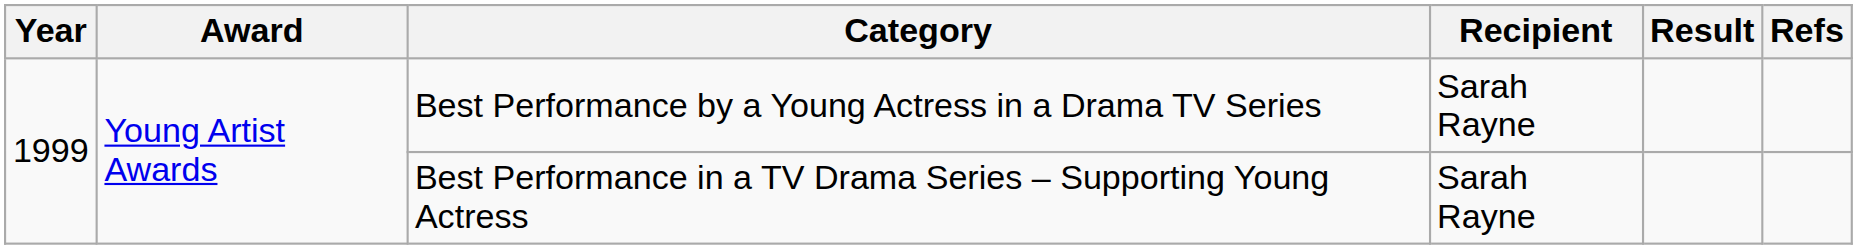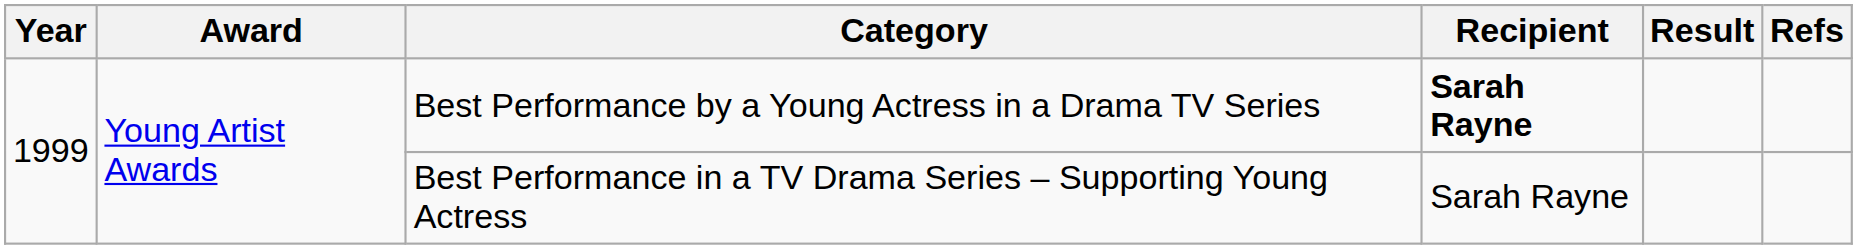(1486, 104) normal -> (1481, 104) bold
